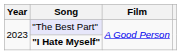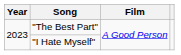(65, 27) lavender background -> (65, 27) no background
(66, 42) bold -> (64, 42) normal
